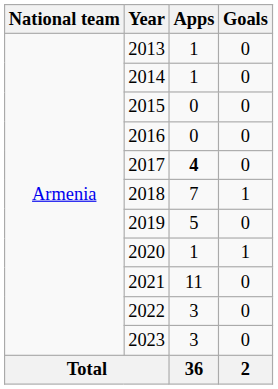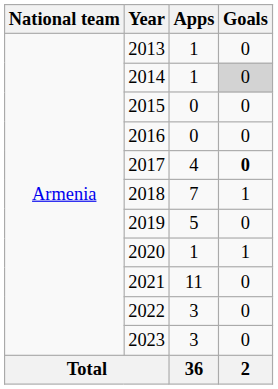(245, 77) no background -> (245, 77) lightgrey background
(194, 164) bold -> (194, 164) normal
(245, 164) normal -> (245, 164) bold
